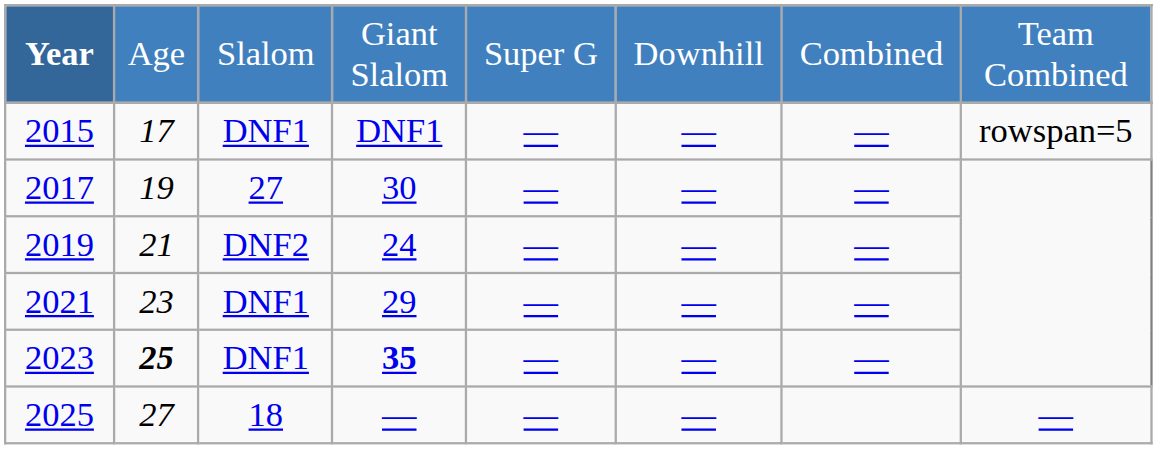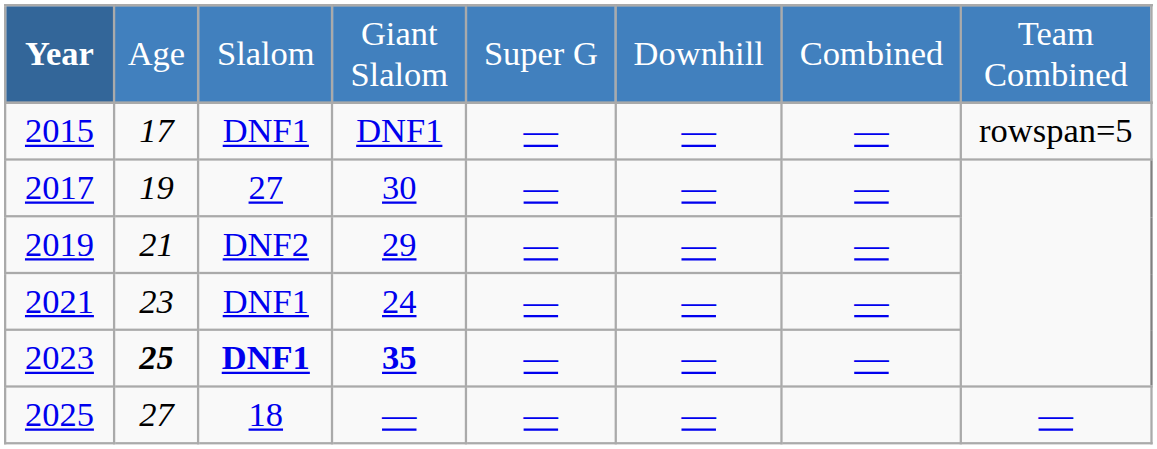(399, 244) 24 -> (399, 244) 29
(399, 301) 29 -> (399, 301) 24
(266, 358) normal -> (266, 358) bold
